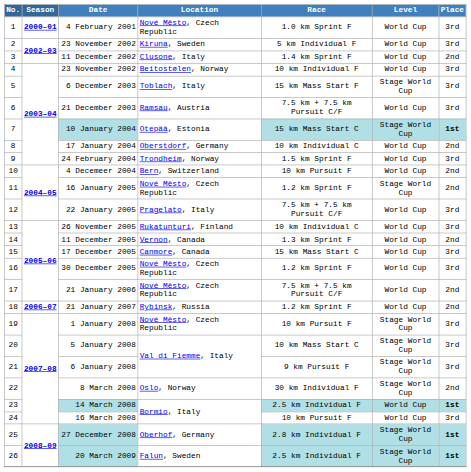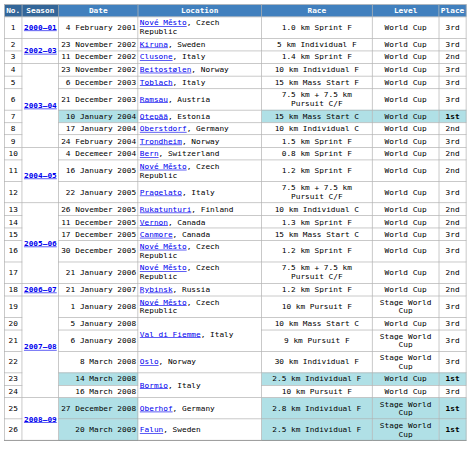(405, 87) Stage World Cup -> (406, 83) World Cup
(405, 130) Stage World Cup -> (406, 117) World Cup
(317, 172) 10 km Pursuit F -> (317, 154) 0.8 km Sprint F
(405, 189) Stage World Cup -> (406, 171) World Cup
(452, 227) 3rd -> (453, 210) 2nd
(405, 346) Stage World Cup -> (406, 324) World Cup
(452, 389) 2nd -> (453, 362) 3rd
